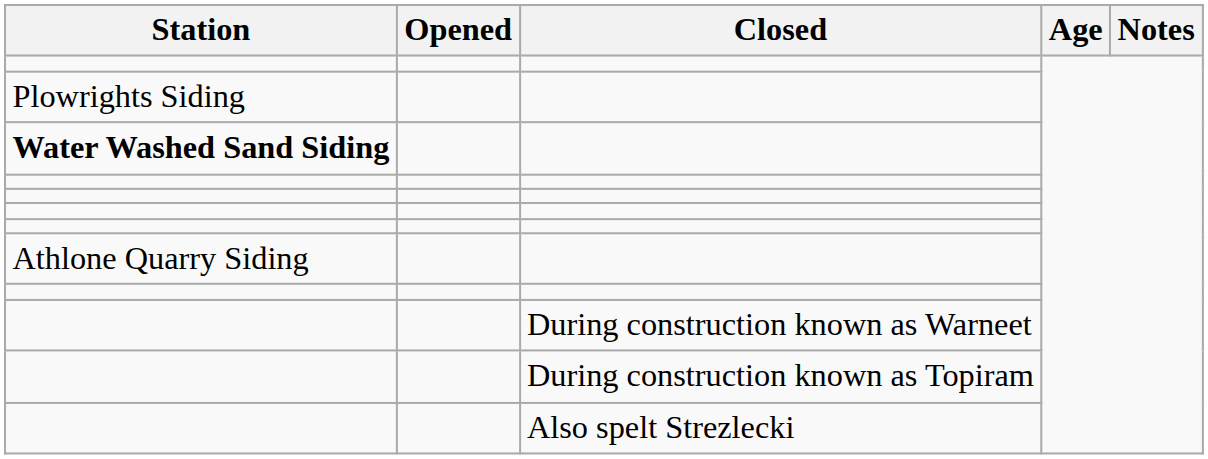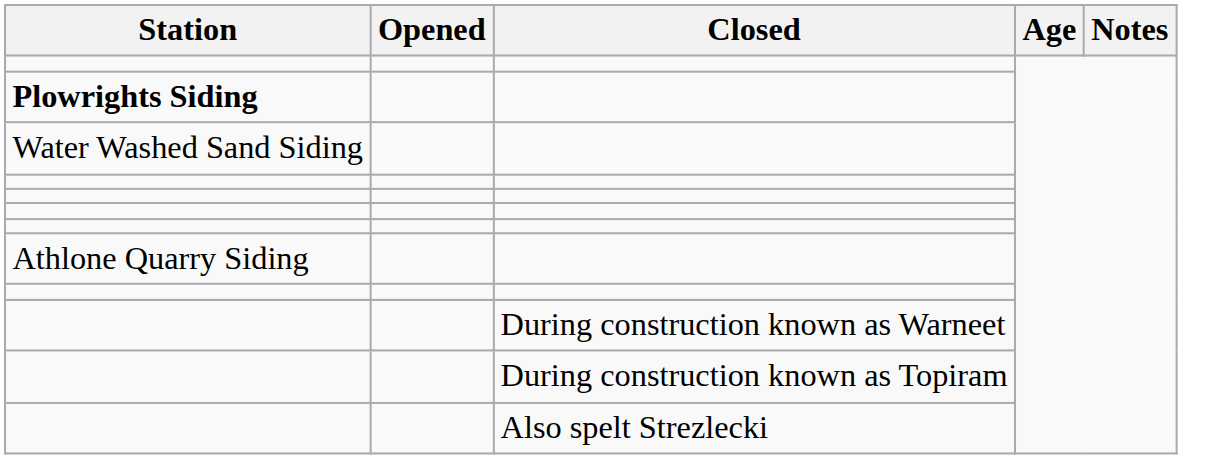(129, 96) normal -> (135, 96) bold
(201, 147) bold -> (188, 147) normal
